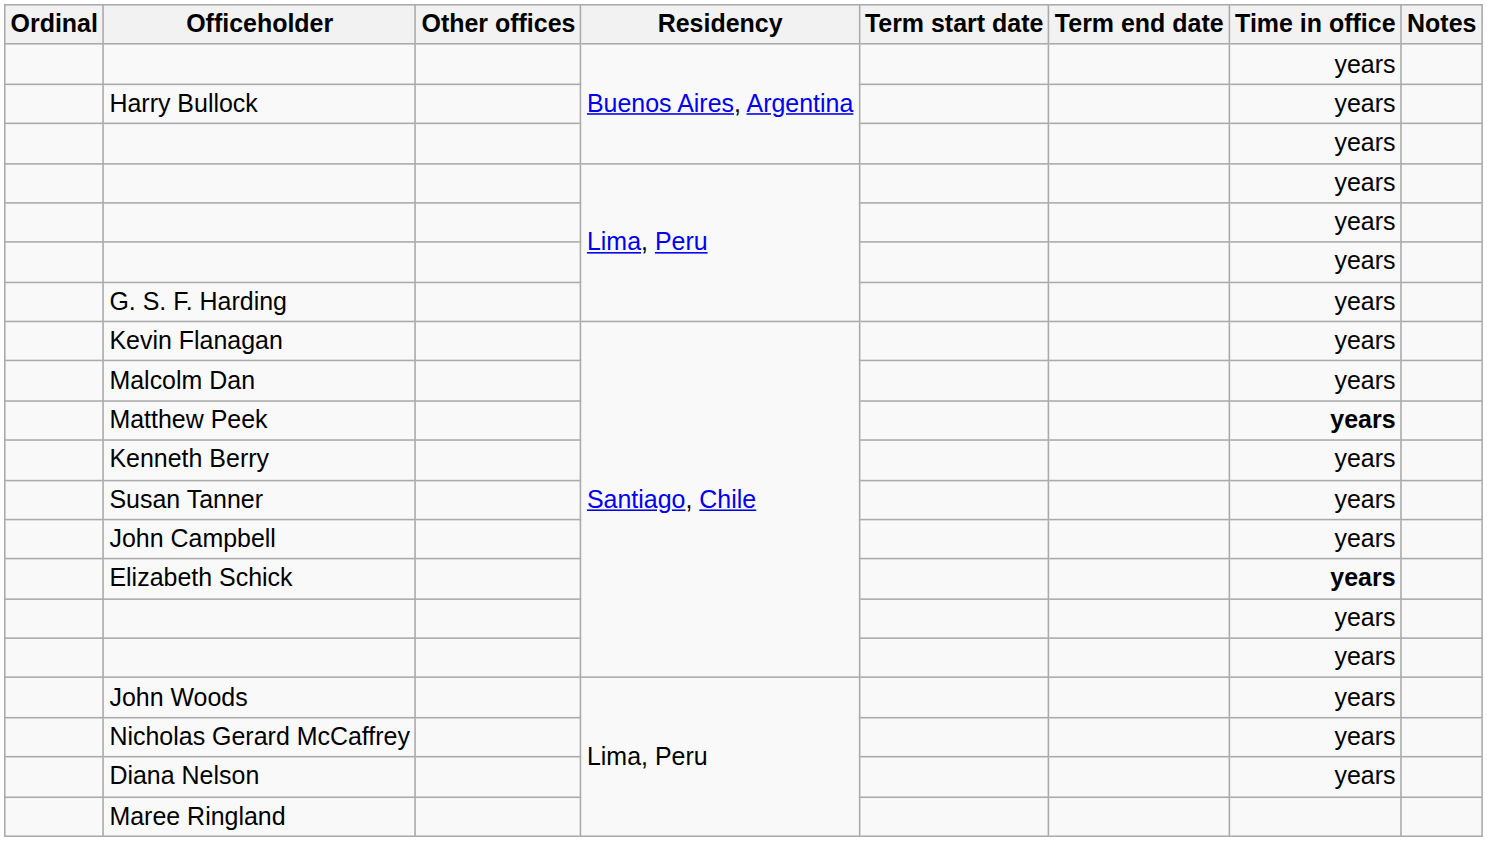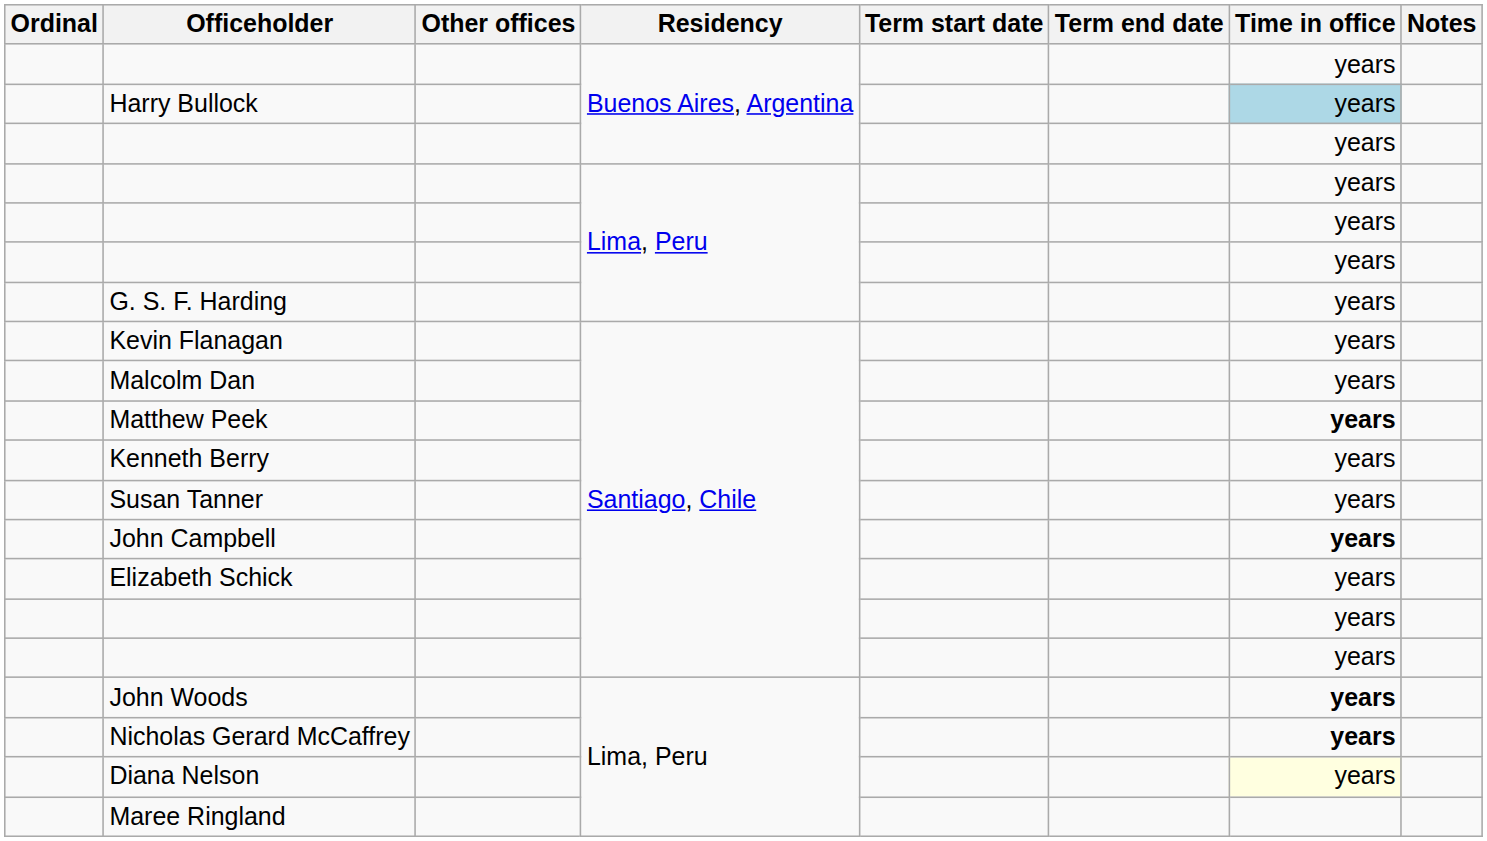(1365, 103) no background -> (1365, 103) lightblue background
(1365, 538) normal -> (1363, 538) bold
(1363, 578) bold -> (1365, 578) normal
(1365, 697) normal -> (1363, 697) bold
(1365, 736) normal -> (1363, 736) bold
(1365, 776) no background -> (1365, 776) lightyellow background
